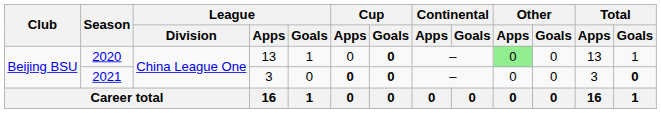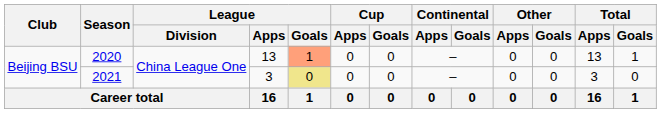(309, 56) no background -> (309, 56) lightsalmon background
(391, 56) bold -> (391, 56) normal
(513, 56) lightgreen background -> (513, 56) no background
(309, 77) no background -> (309, 77) khaki background
(350, 77) bold -> (350, 77) normal
(391, 77) bold -> (391, 77) normal
(635, 77) bold -> (635, 77) normal
